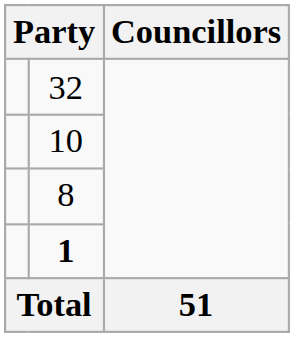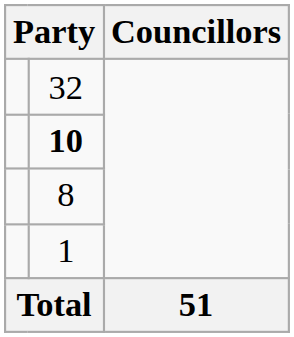(66, 140) normal -> (66, 140) bold
(66, 250) bold -> (66, 250) normal
